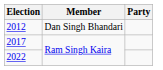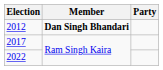(84, 27) normal -> (87, 27) bold
